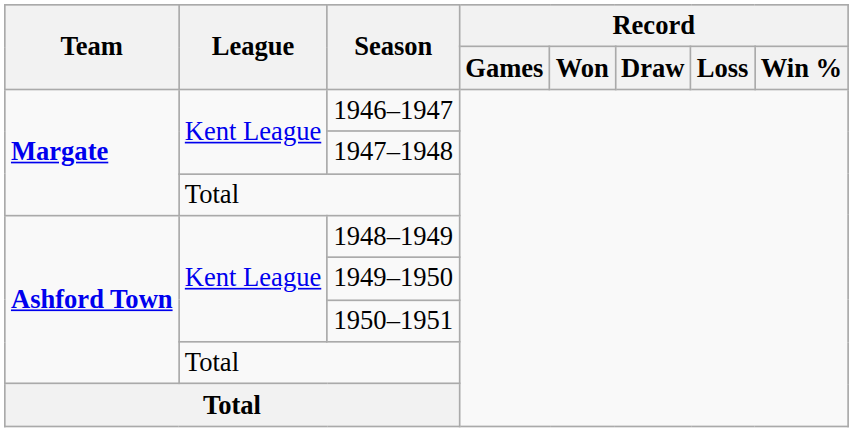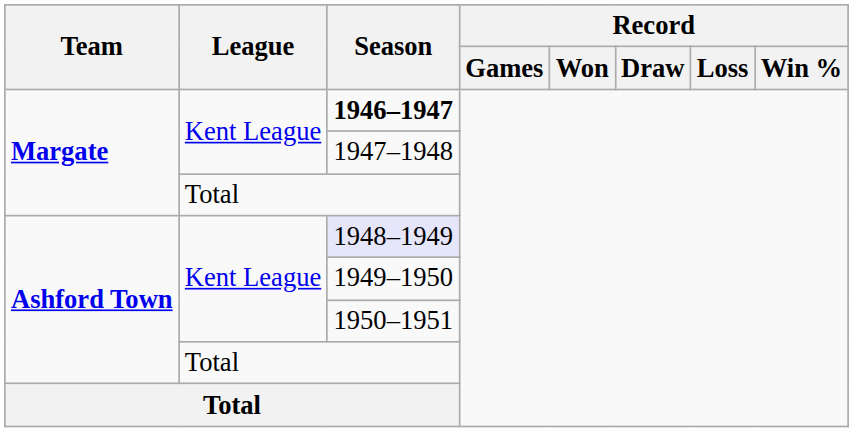(393, 109) normal -> (393, 109) bold
(393, 236) no background -> (393, 236) lavender background
